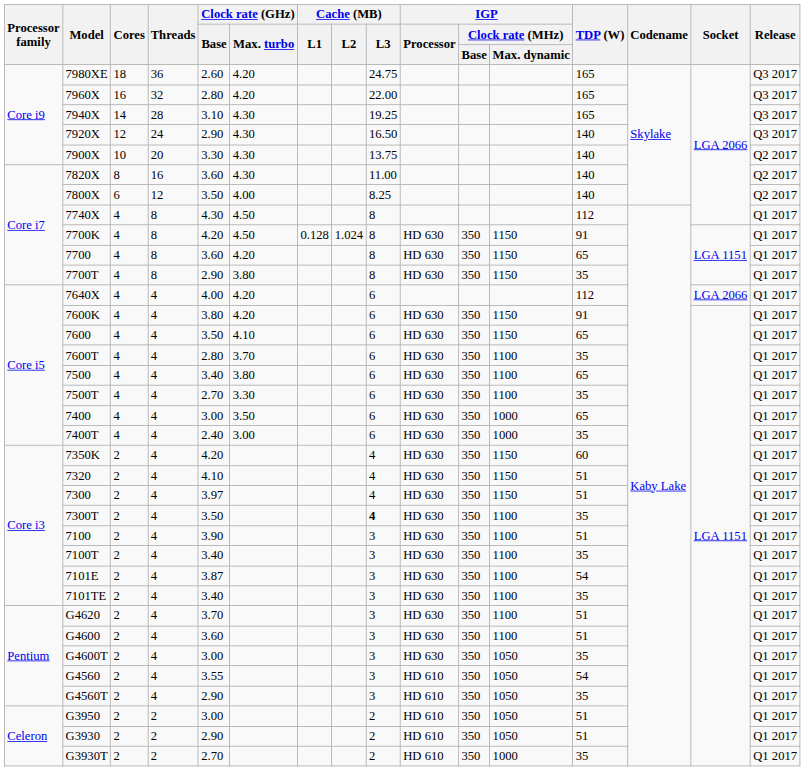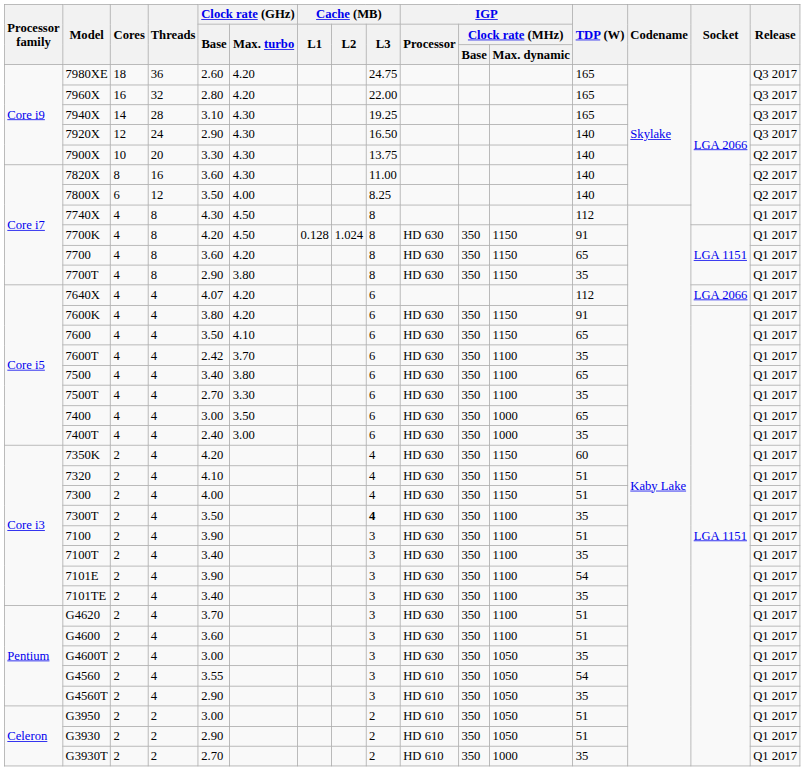(212, 295) 4.00 -> (212, 295) 4.07
(212, 355) 2.80 -> (212, 355) 2.42
(212, 495) 3.97 -> (212, 495) 4.00
(212, 575) 3.87 -> (212, 575) 3.90
